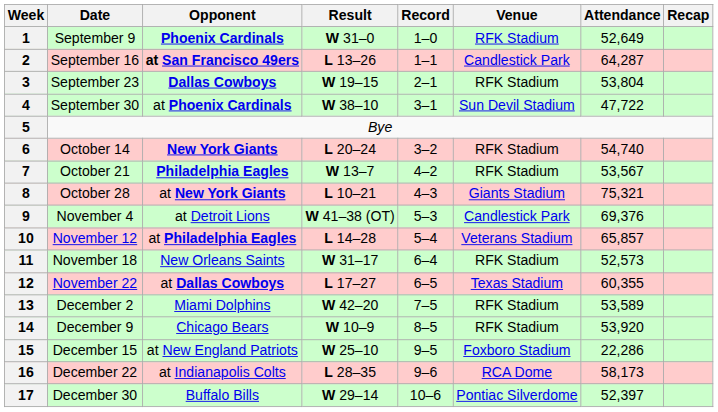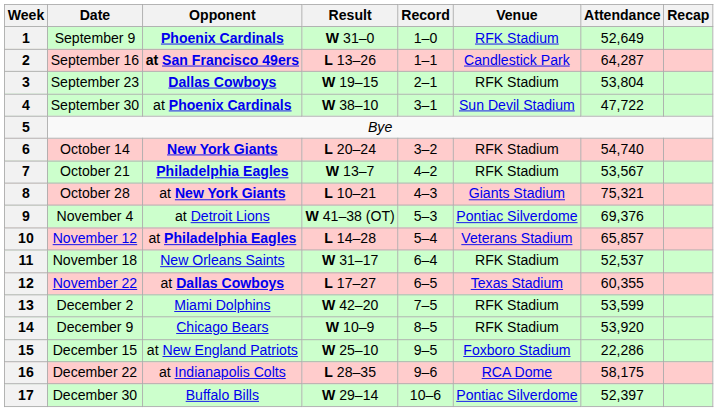(517, 216) Candlestick Park -> (517, 216) Pontiac Silverdome
(622, 261) 52,573 -> (622, 261) 52,537
(622, 305) 53,589 -> (622, 305) 53,599
(622, 372) 58,173 -> (622, 372) 58,175
